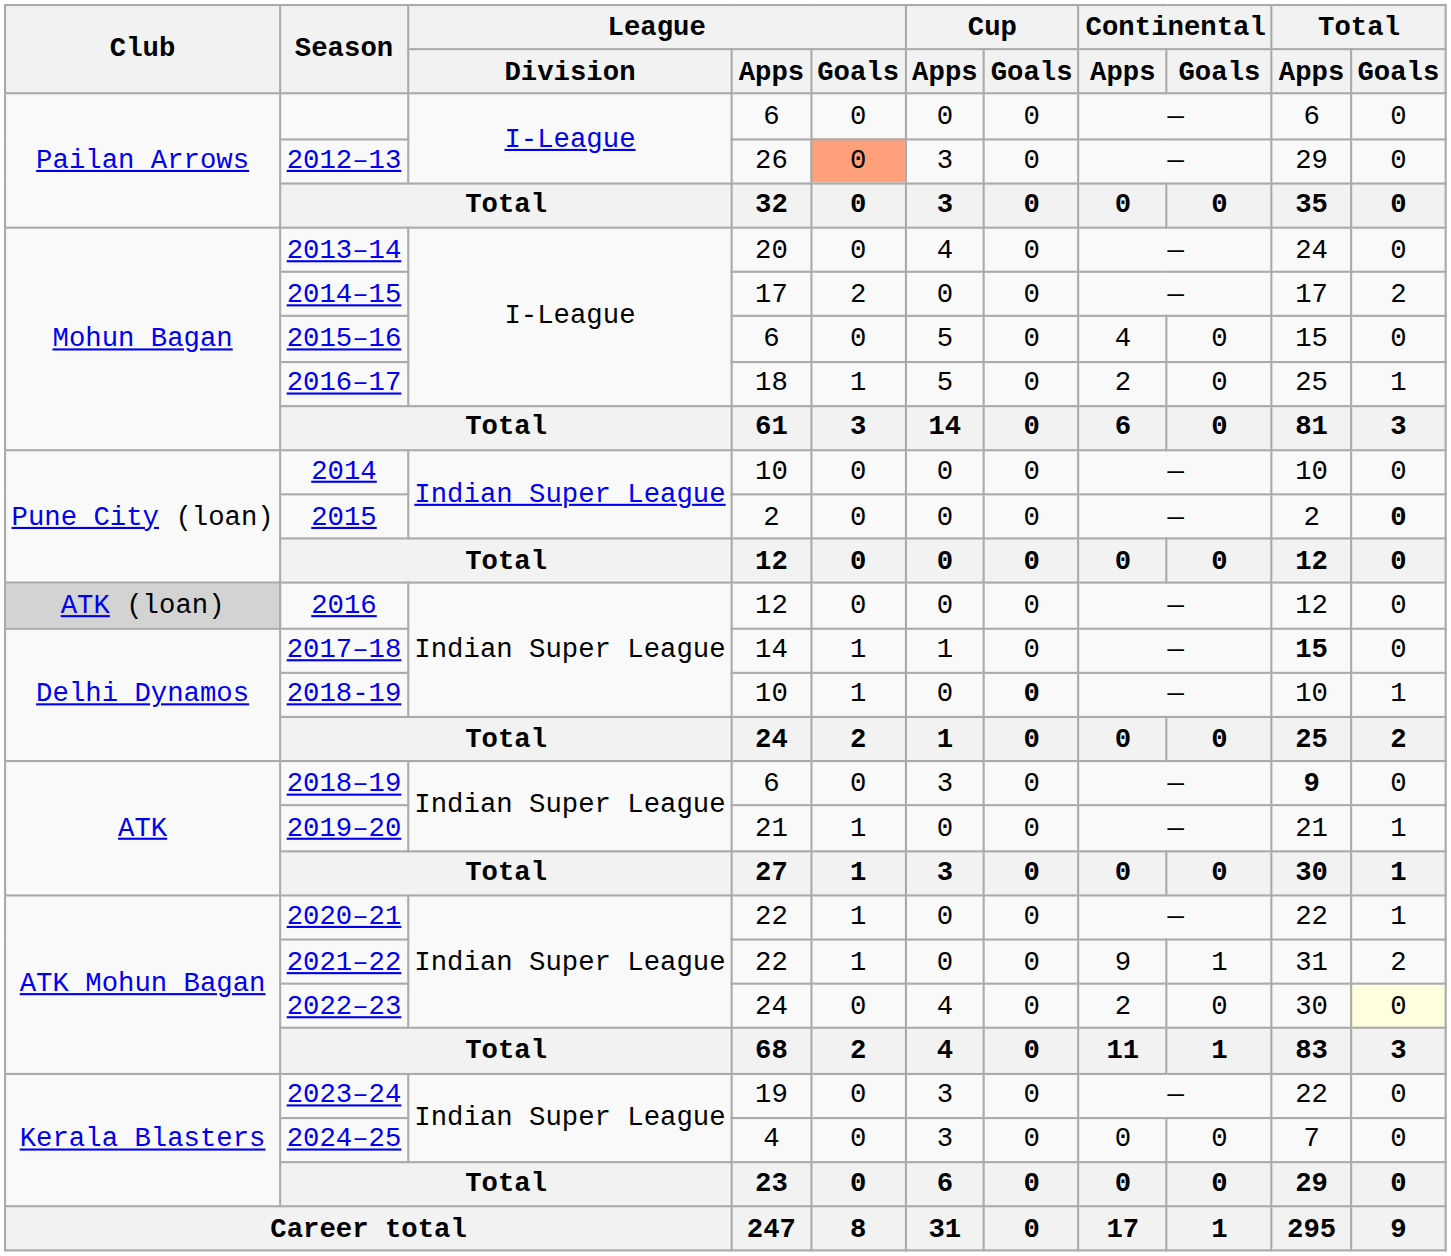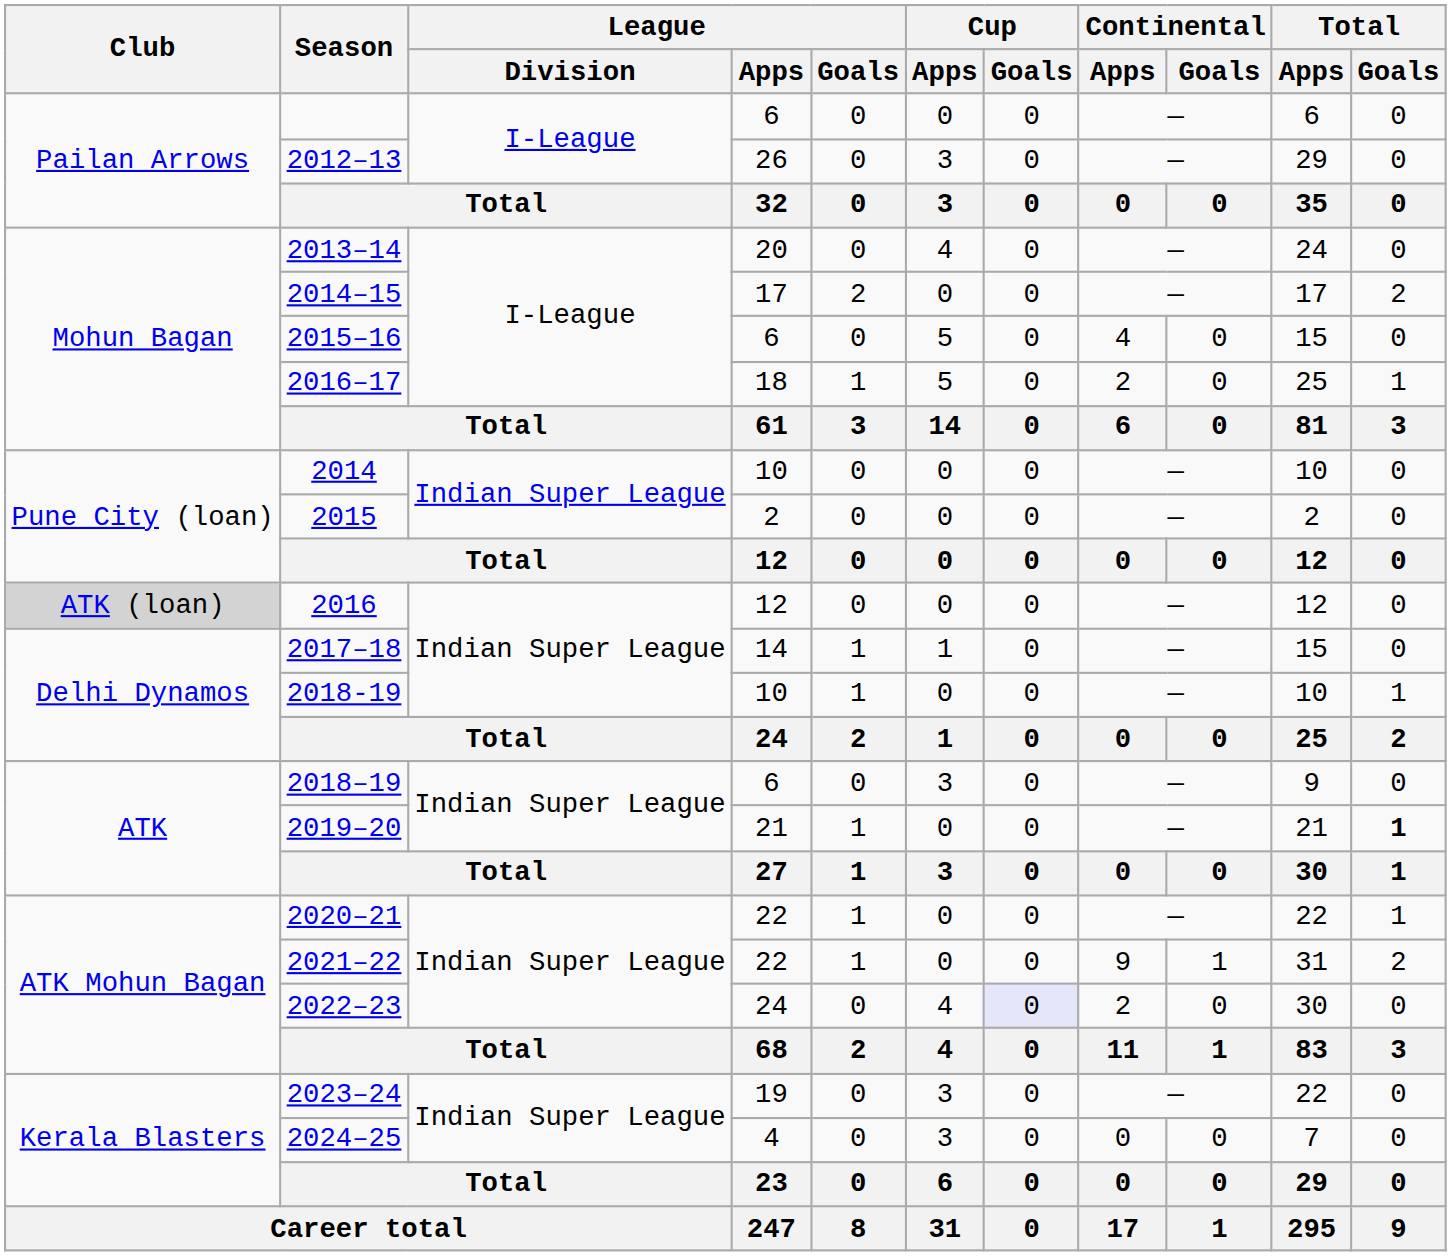(858, 161) lightsalmon background -> (858, 161) no background
(1398, 517) bold -> (1398, 517) normal
(1312, 650) bold -> (1312, 650) normal
(1032, 695) bold -> (1032, 695) normal
(1312, 784) bold -> (1312, 784) normal
(1398, 828) normal -> (1398, 828) bold
(1032, 1006) no background -> (1032, 1006) lavender background
(1398, 1006) lightyellow background -> (1398, 1006) no background
